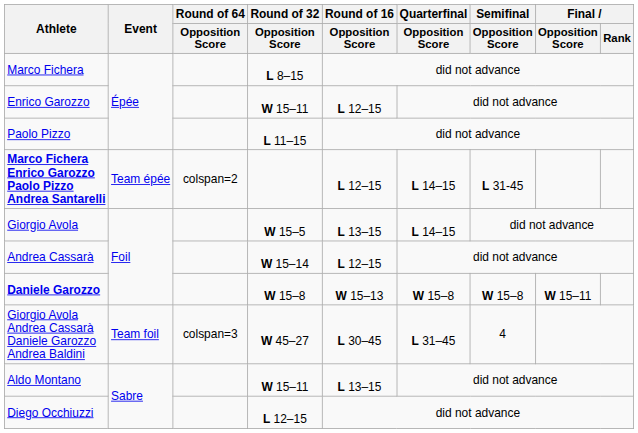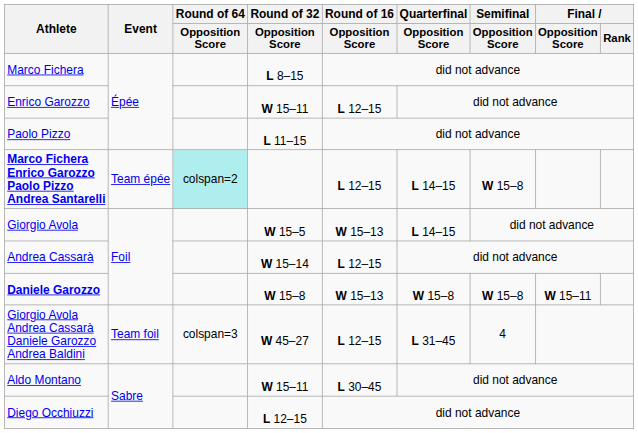(210, 180) no background -> (210, 180) paleturquoise background
(503, 186) L 31-45 -> (503, 186) W 15–8
(359, 232) L 13–15 -> (359, 232) W 15–13
(359, 342) L 30–45 -> (359, 342) L 12–15
(359, 387) L 13–15 -> (359, 387) L 30–45
